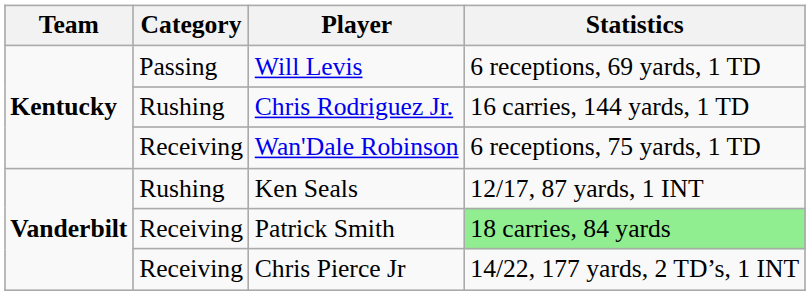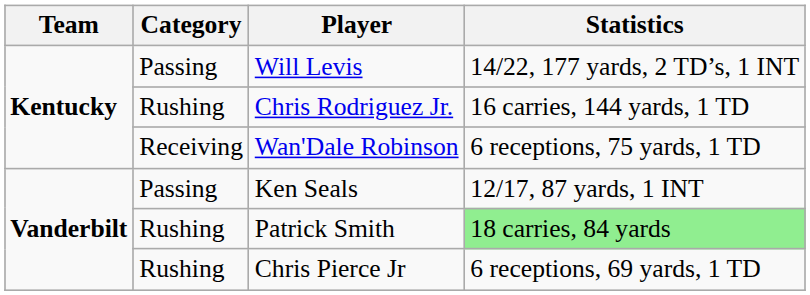(616, 66) 6 receptions, 69 yards, 1 TD -> (635, 66) 14/22, 177 yards, 2 TD’s, 1 INT
(182, 187) Rushing -> (178, 187) Passing
(191, 228) Receiving -> (182, 228) Rushing
(191, 268) Receiving -> (182, 268) Rushing
(635, 268) 14/22, 177 yards, 2 TD’s, 1 INT -> (616, 268) 6 receptions, 69 yards, 1 TD
